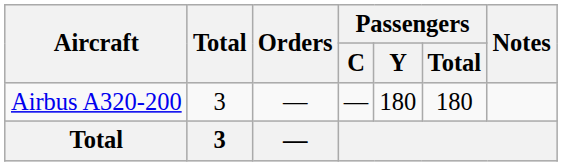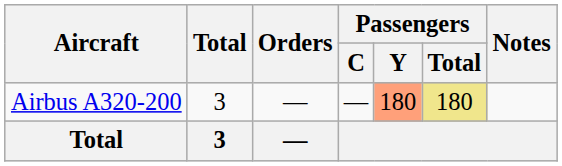(398, 101) no background -> (398, 101) lightsalmon background
(454, 101) no background -> (454, 101) khaki background
